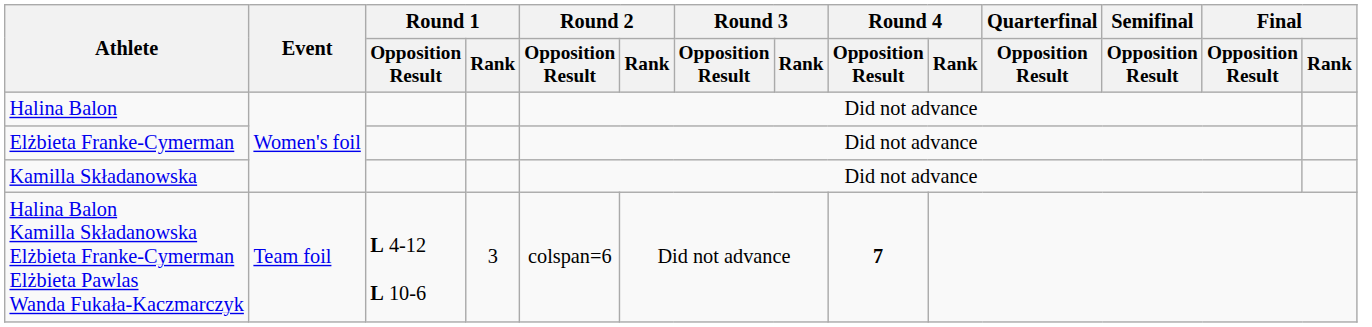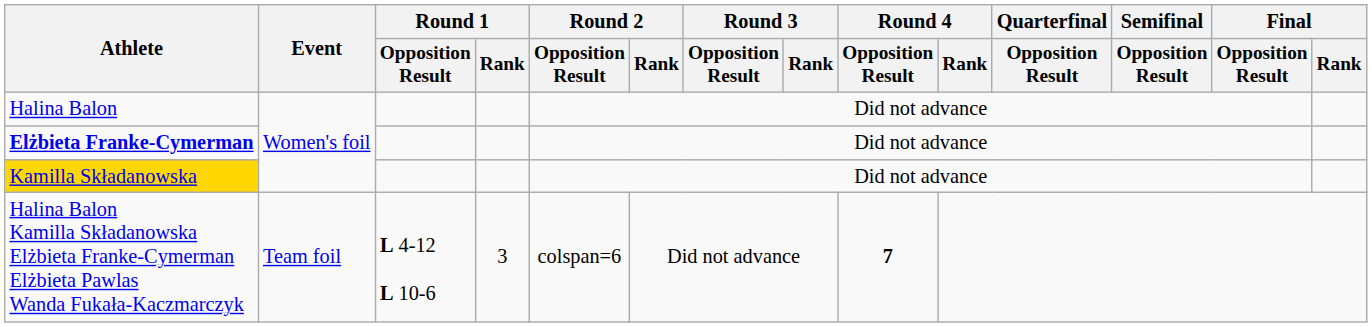(122, 142) normal -> (131, 142) bold
(103, 176) no background -> (103, 176) gold background
